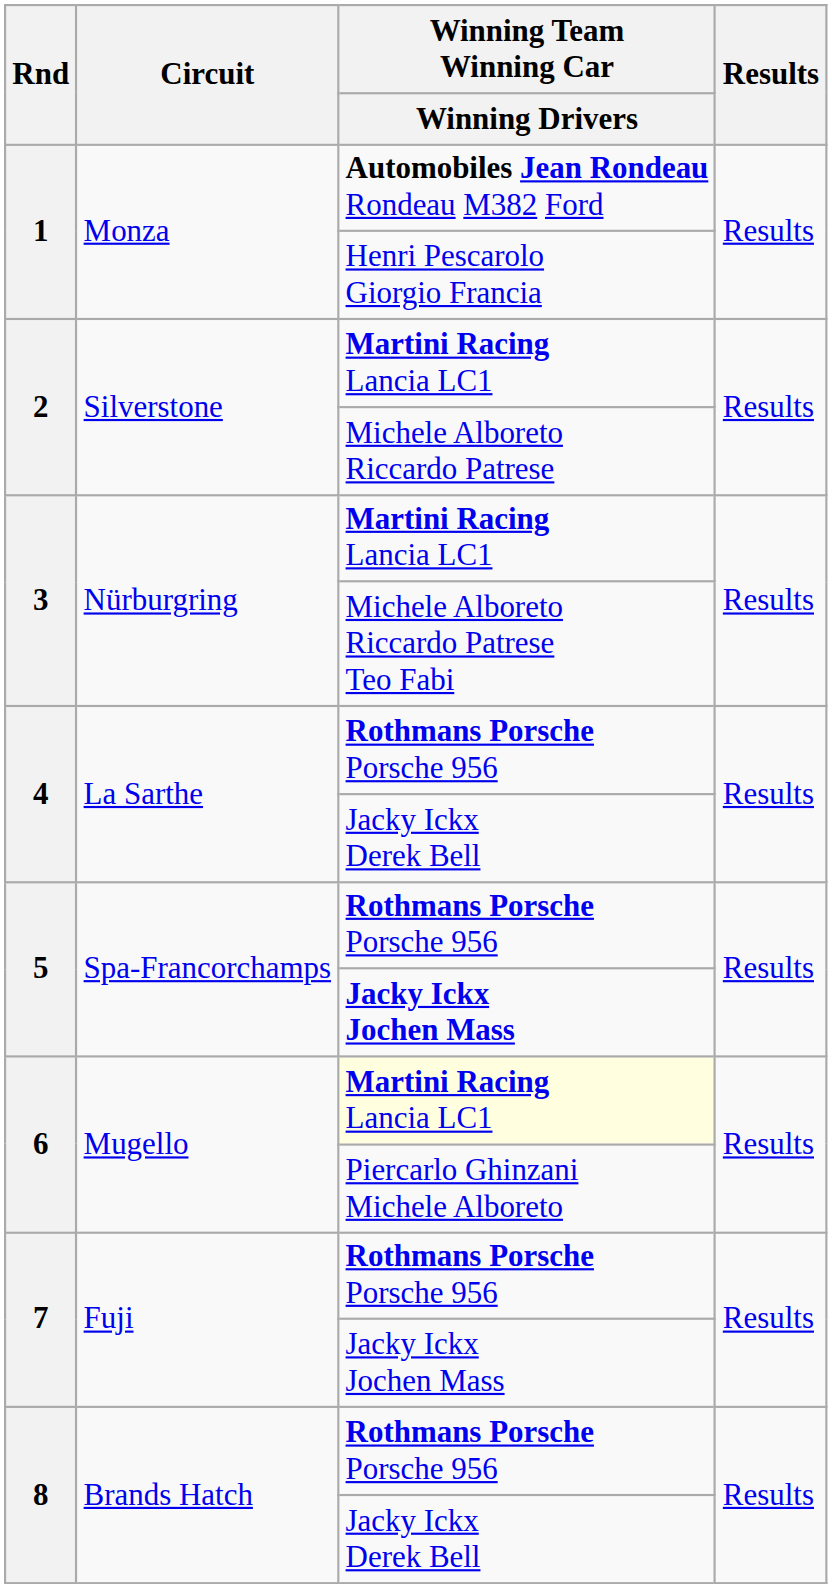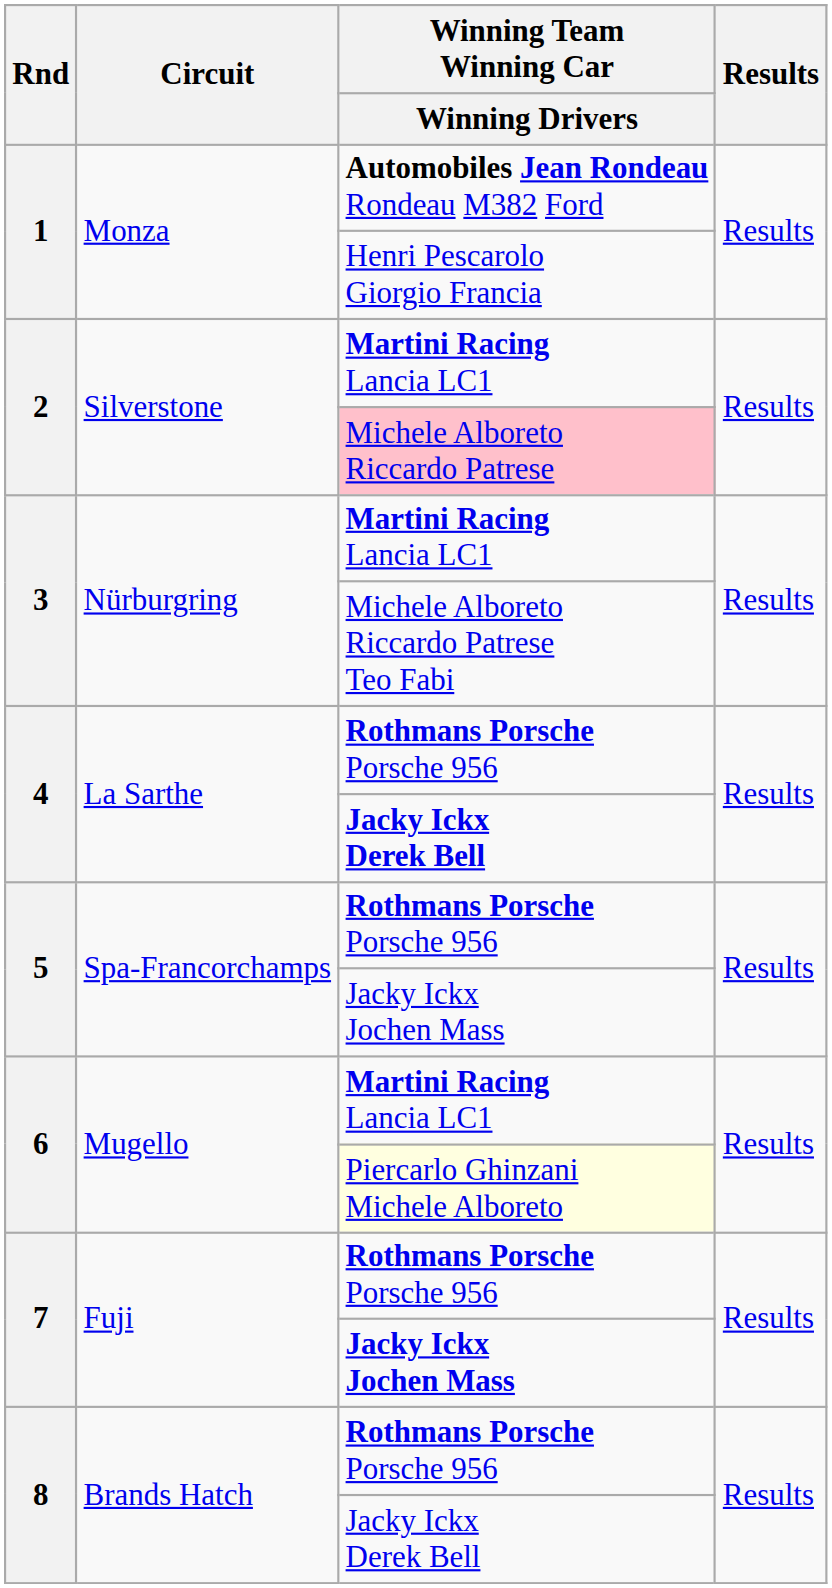(454, 450) no background -> (454, 450) pink background
(413, 837) normal -> (417, 837) bold
(430, 1012) bold -> (425, 1012) normal
(447, 1100) lightyellow background -> (447, 1100) no background
(462, 1187) no background -> (462, 1187) lightyellow background
(425, 1362) normal -> (430, 1362) bold
